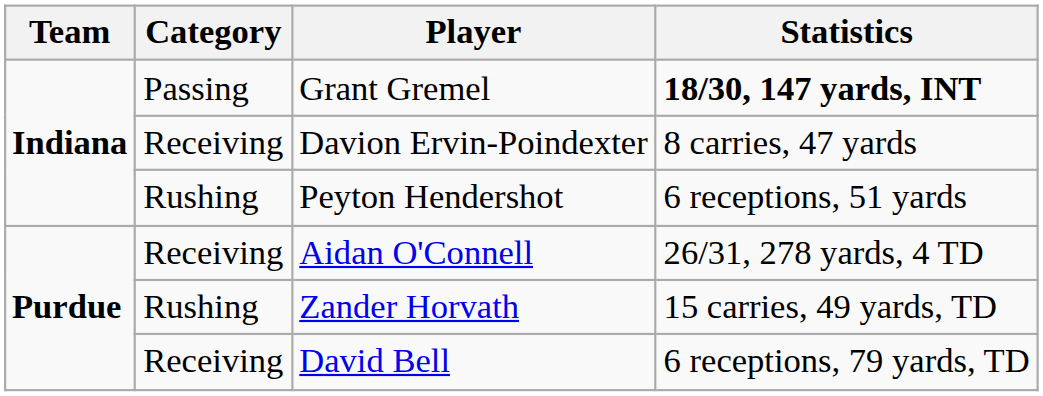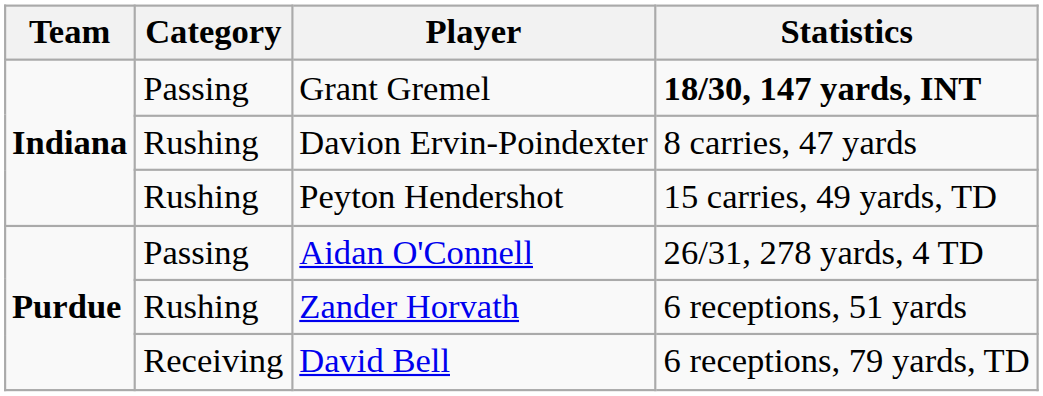(213, 142) Receiving -> (201, 142) Rushing
(815, 196) 6 receptions, 51 yards -> (830, 196) 15 carries, 49 yards, TD
(213, 251) Receiving -> (196, 251) Passing
(830, 306) 15 carries, 49 yards, TD -> (815, 306) 6 receptions, 51 yards
